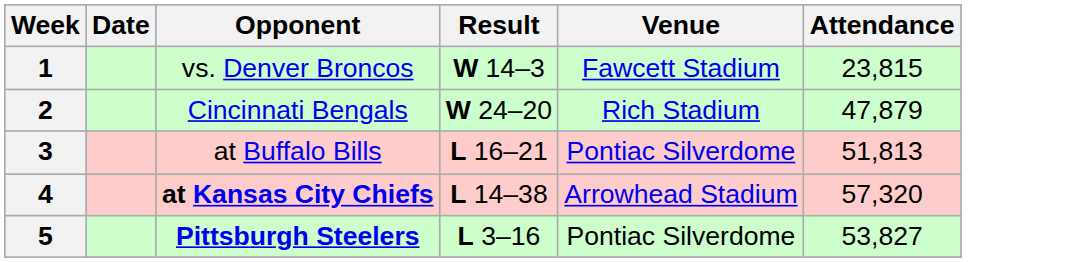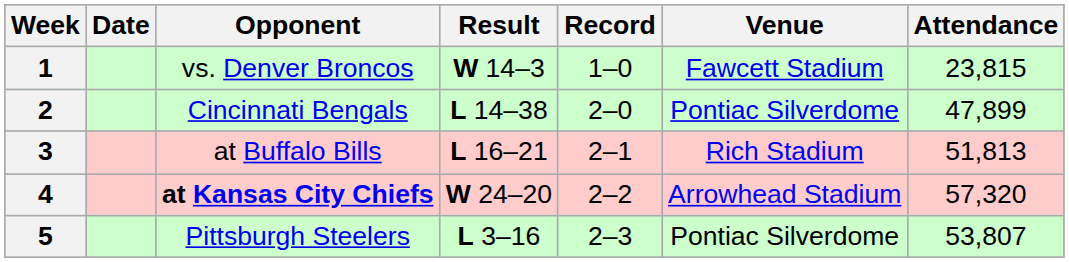+ column: (610, 25)
(499, 109) W 24–20 -> (499, 109) L 14–38
(681, 109) Rich Stadium -> (785, 109) Pontiac Silverdome
(882, 109) 47,879 -> (986, 109) 47,899
(681, 151) Pontiac Silverdome -> (785, 151) Rich Stadium
(499, 194) L 14–38 -> (499, 194) W 24–20
(298, 236) bold -> (298, 236) normal
(882, 236) 53,827 -> (986, 236) 53,807
